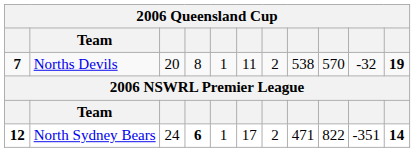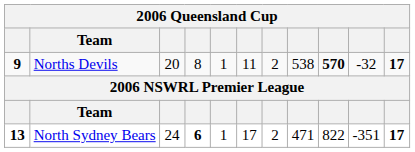(17, 64) 7 -> (17, 64) 9
(333, 64) normal -> (333, 64) bold
(397, 64) 19 -> (397, 64) 17
(17, 135) 12 -> (17, 135) 13
(397, 135) 14 -> (397, 135) 17
